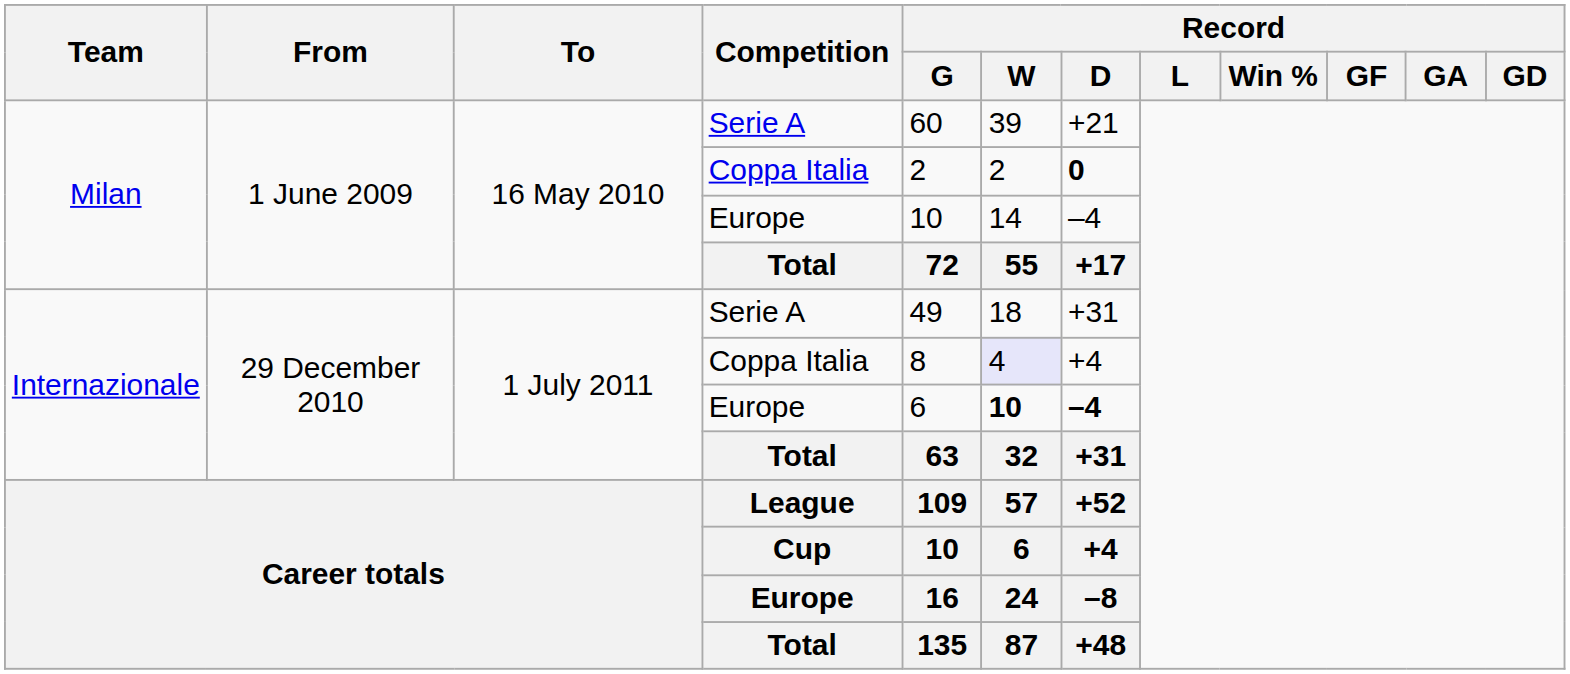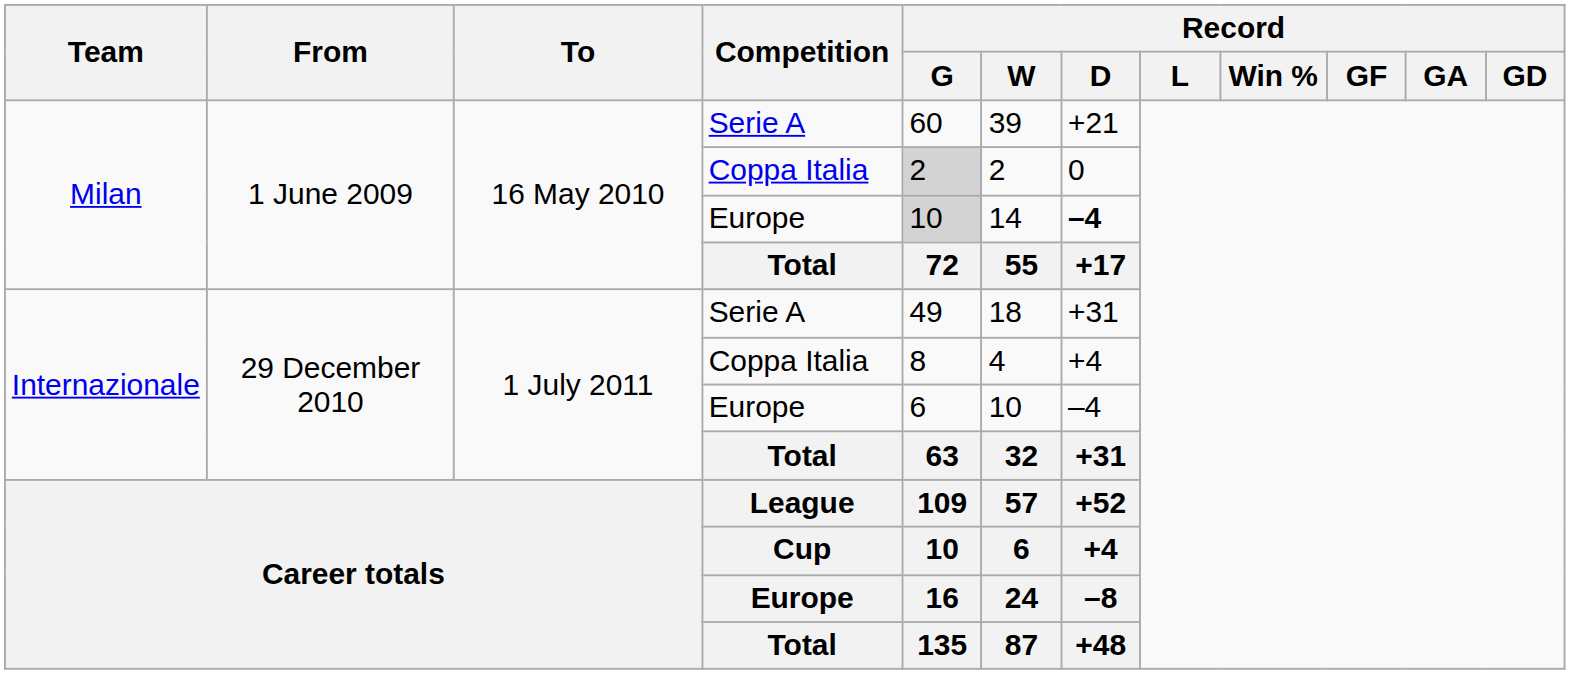(918, 170) no background -> (918, 170) lightgrey background
(1076, 170) bold -> (1076, 170) normal
(926, 218) no background -> (926, 218) lightgrey background
(1085, 218) normal -> (1085, 218) bold
(997, 360) lavender background -> (997, 360) no background
(1005, 407) bold -> (1005, 407) normal
(1085, 407) bold -> (1085, 407) normal
